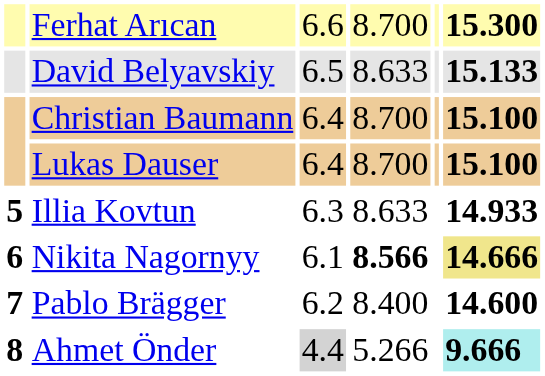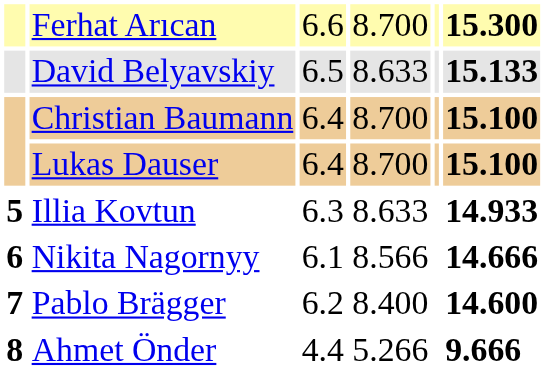(390, 256) bold -> (390, 256) normal
(492, 256) khaki background -> (492, 256) no background
(323, 349) lightgrey background -> (323, 349) no background
(483, 349) paleturquoise background -> (483, 349) no background
